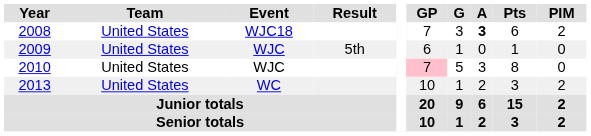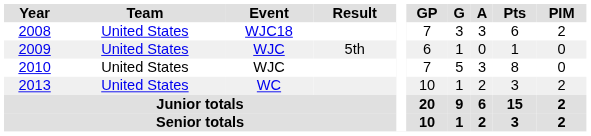(482, 31) bold -> (482, 31) normal
(427, 67) pink background -> (427, 67) no background
